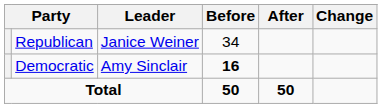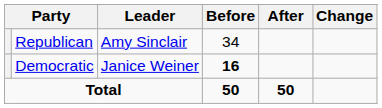(150, 41) Janice Weiner -> (144, 41) Amy Sinclair
(144, 66) Amy Sinclair -> (150, 66) Janice Weiner
